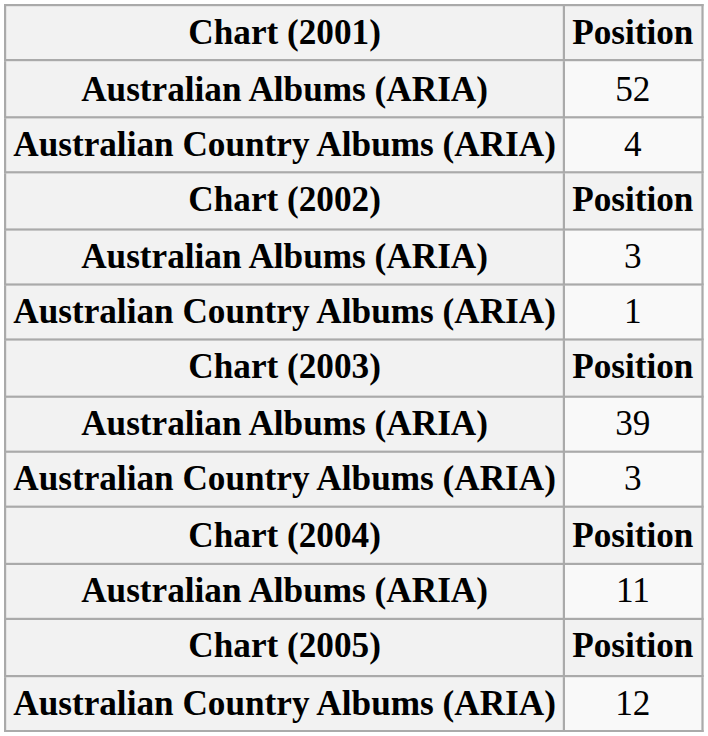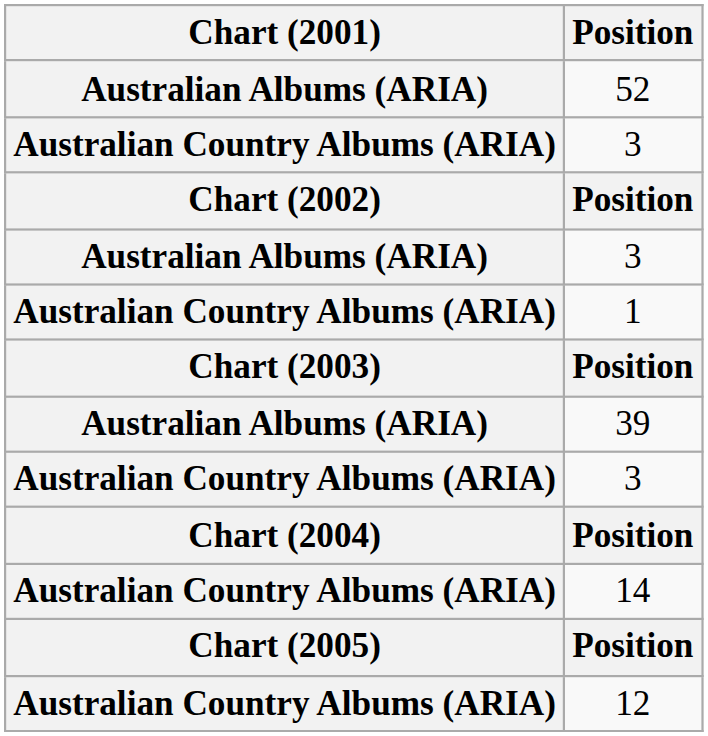(633, 144) 4 -> (633, 144) 3
(285, 590) Australian Albums (ARIA) -> (285, 590) Australian Country Albums (ARIA)
(633, 590) 11 -> (633, 590) 14
